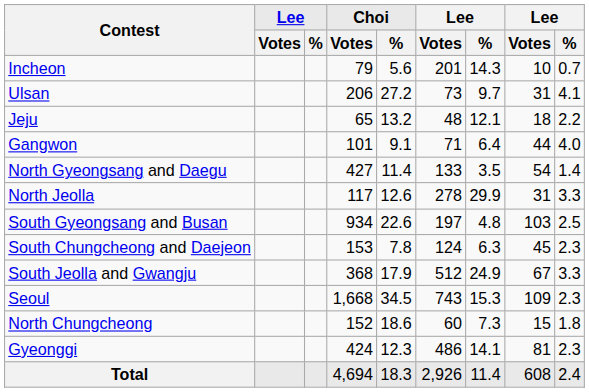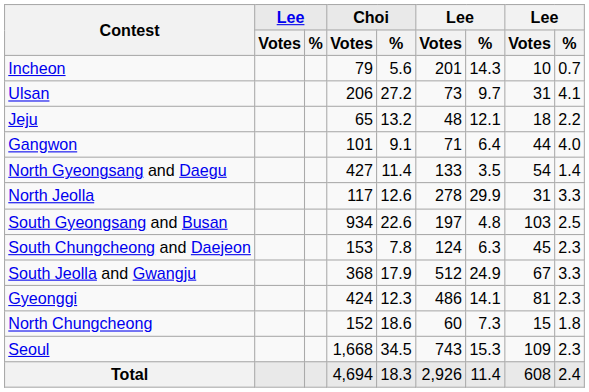rows swapped: (43, 349) <-> (29, 298)
